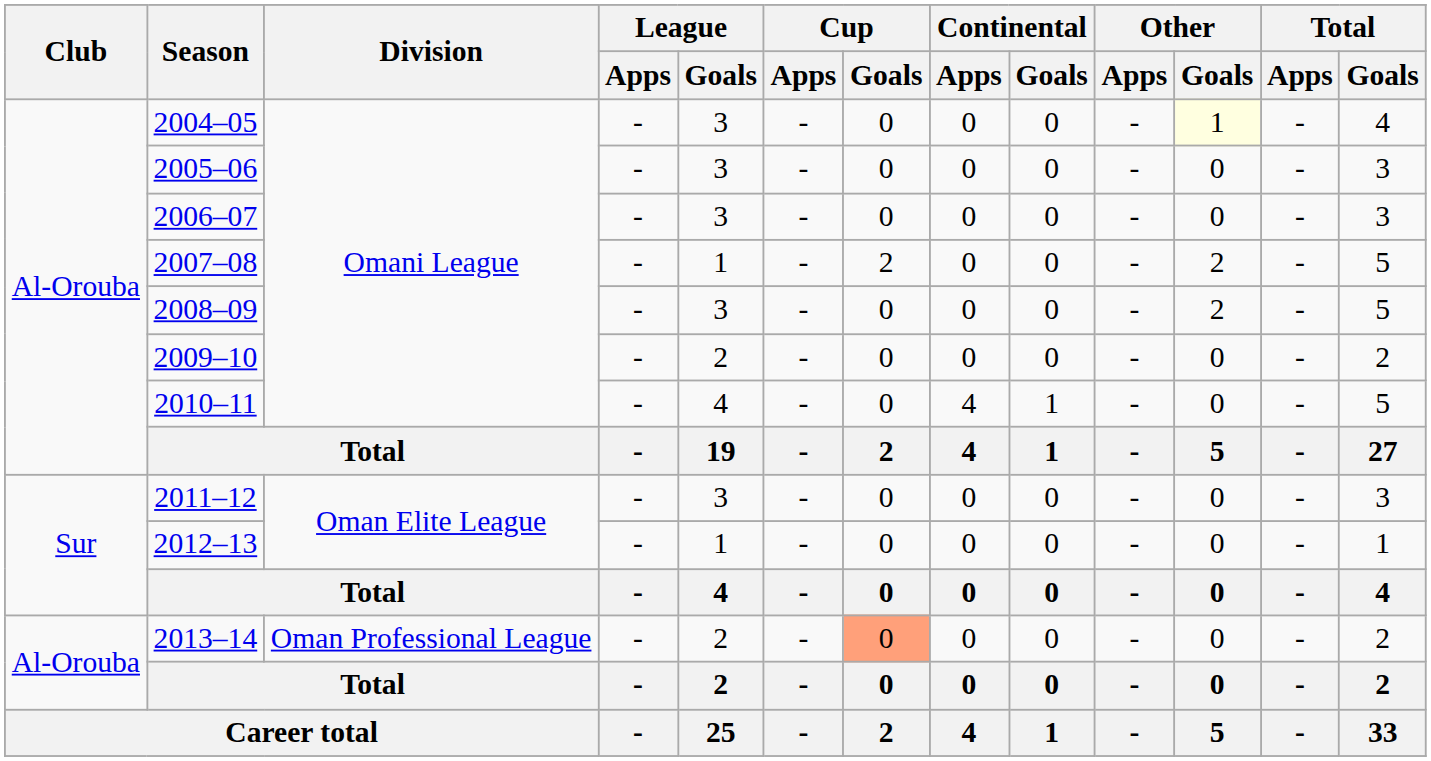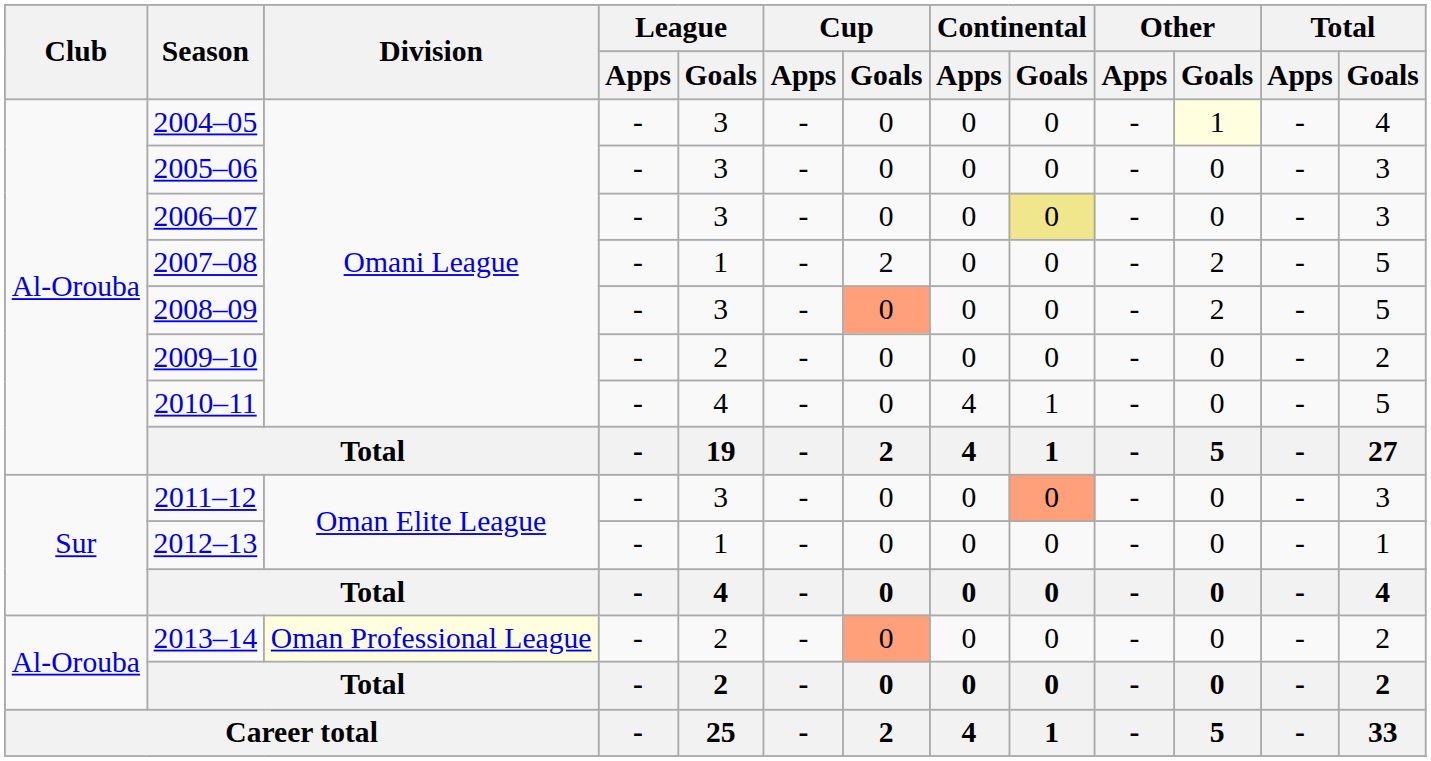(1052, 215) no background -> (1052, 215) khaki background
(886, 309) no background -> (886, 309) lightsalmon background
(1052, 497) no background -> (1052, 497) lightsalmon background
(431, 638) no background -> (431, 638) lightyellow background
